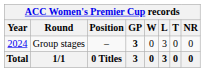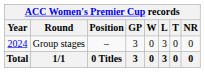(135, 43) bold -> (135, 43) normal
